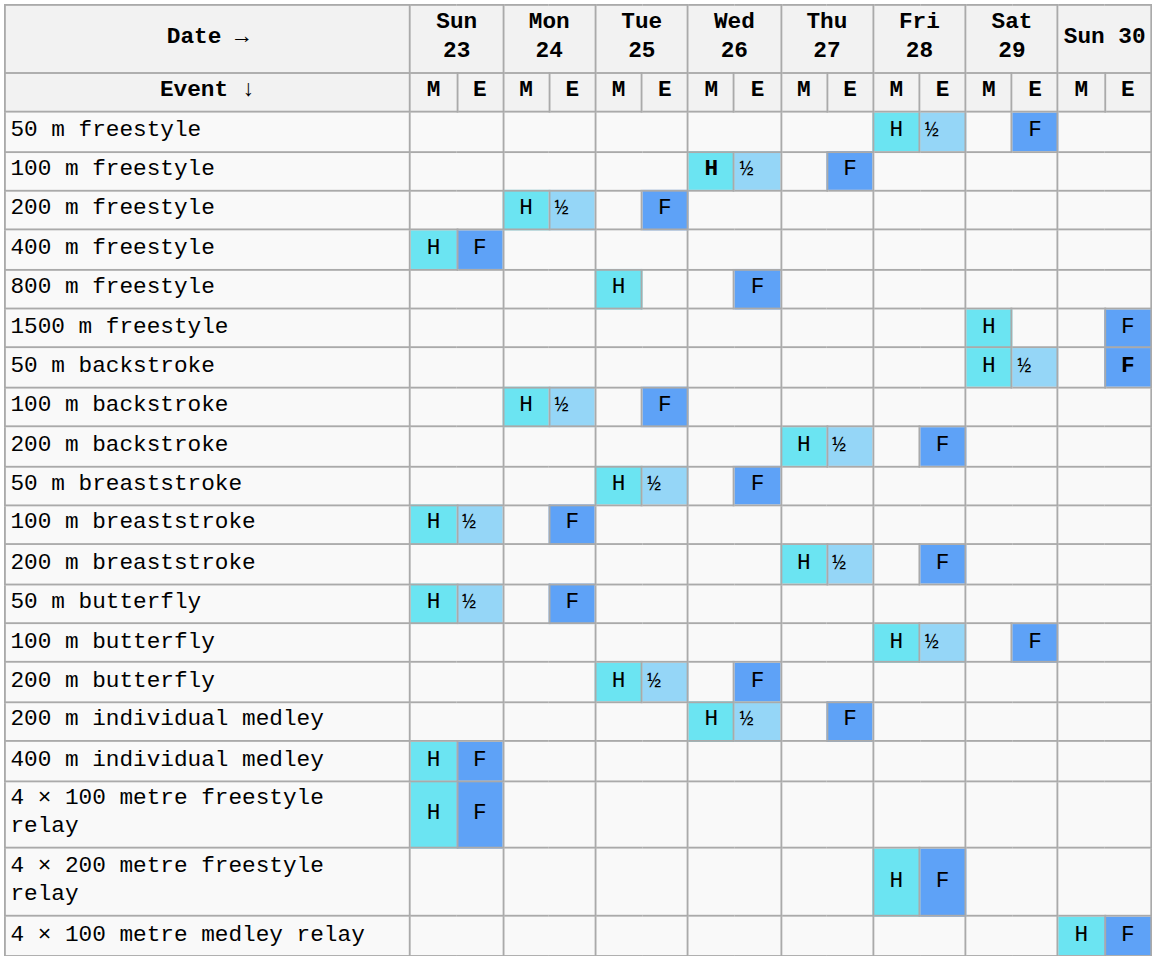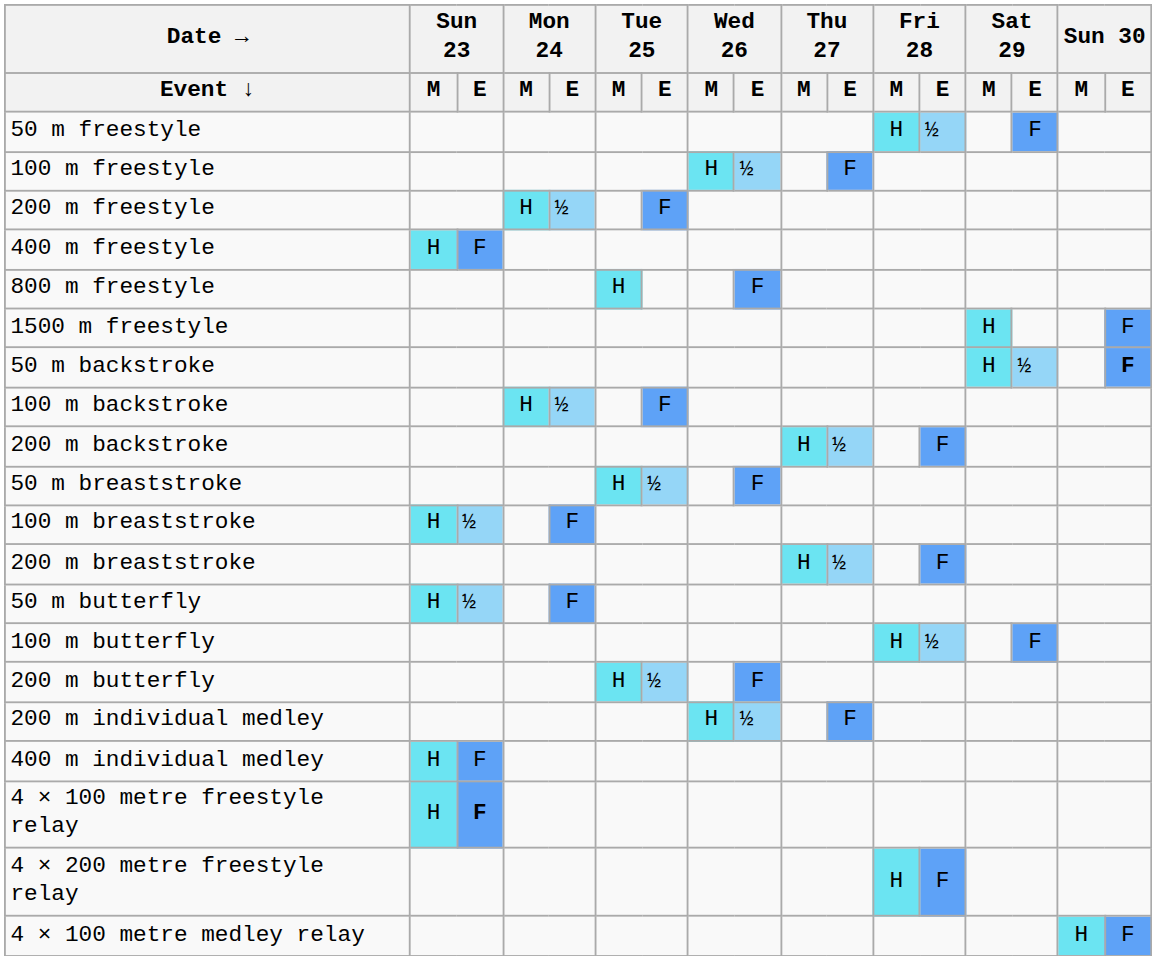(711, 170) bold -> (711, 170) normal
(480, 813) normal -> (480, 813) bold
